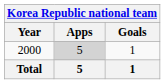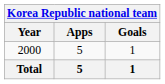(80, 50) lightgrey background -> (80, 50) no background
